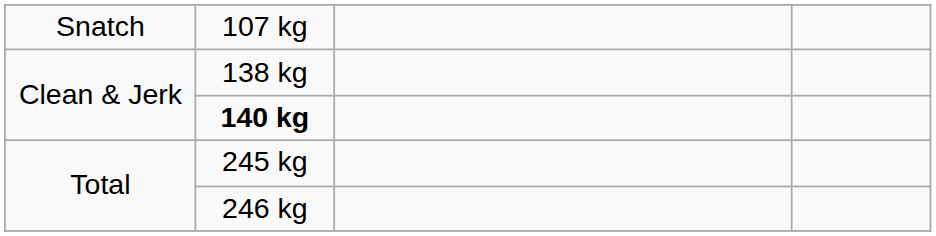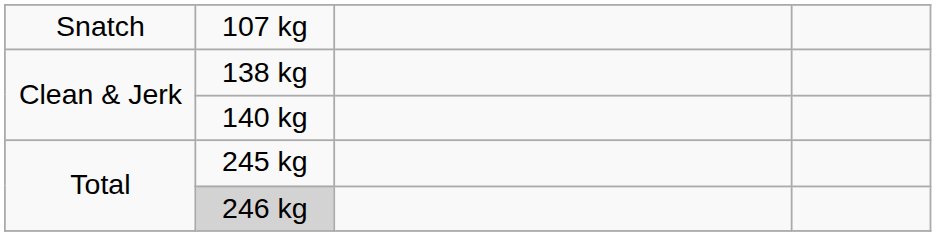(265, 117) bold -> (265, 117) normal
(265, 207) no background -> (265, 207) lightgrey background
